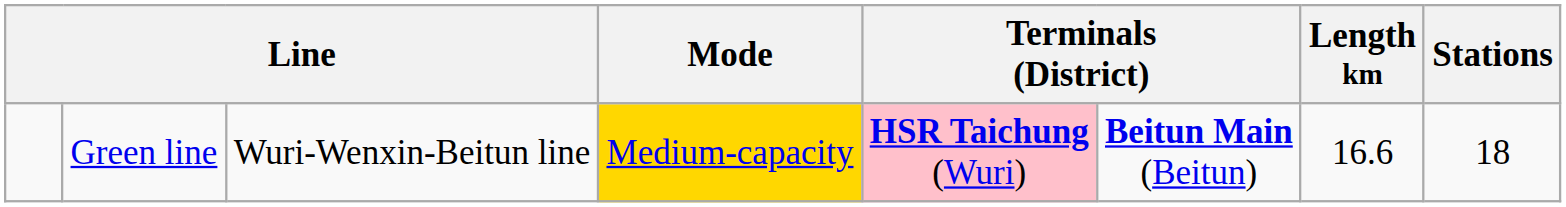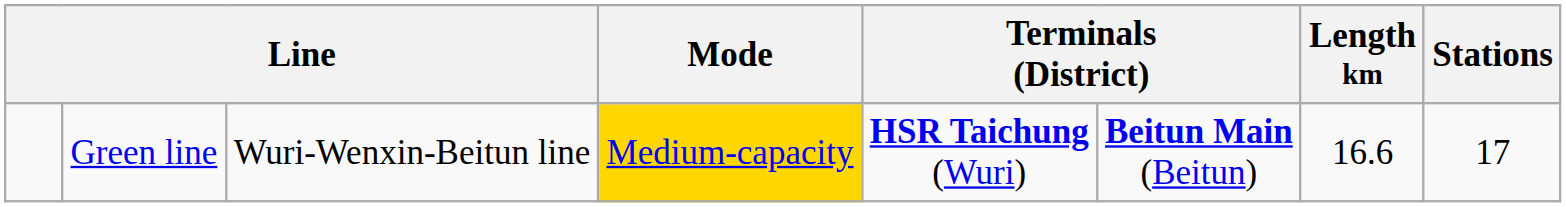(979, 152) pink background -> (979, 152) no background
(1493, 152) 18 -> (1493, 152) 17
